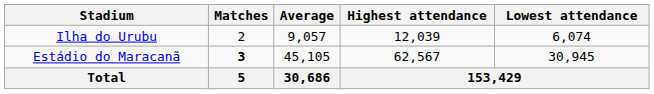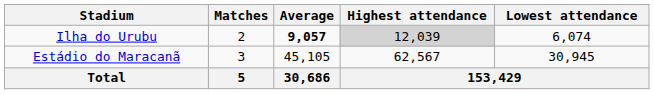(307, 36) normal -> (307, 36) bold
(417, 36) no background -> (417, 36) lightgrey background
(241, 57) bold -> (241, 57) normal
